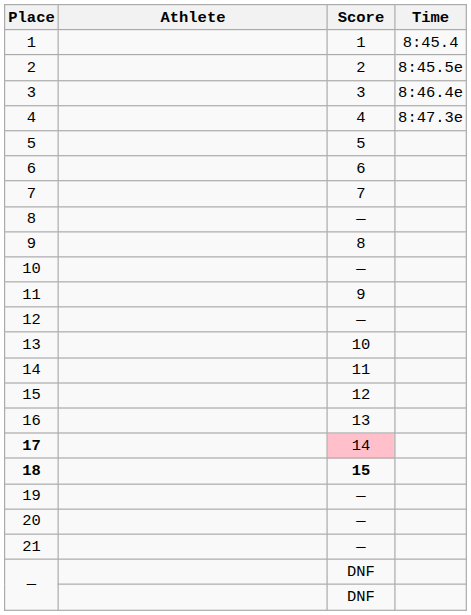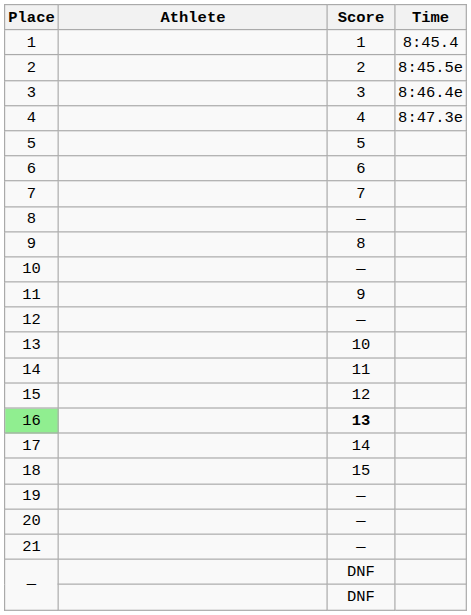(31, 421) no background -> (31, 421) lightgreen background
(361, 421) normal -> (361, 421) bold
(31, 446) bold -> (31, 446) normal
(361, 446) pink background -> (361, 446) no background
(31, 471) bold -> (31, 471) normal
(361, 471) bold -> (361, 471) normal
